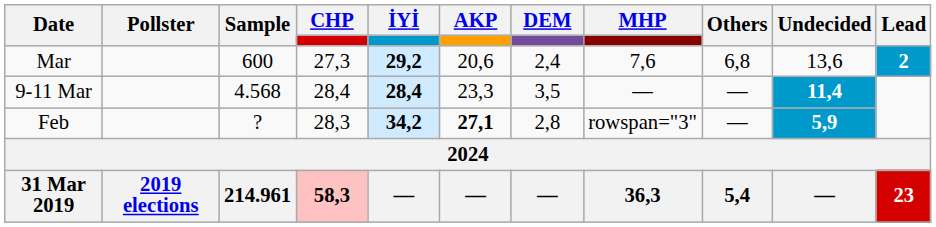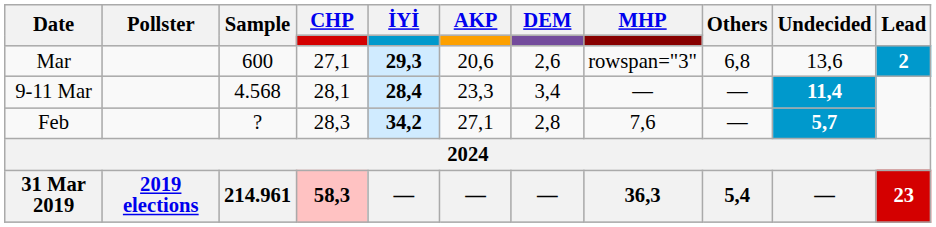(332, 60) 27,3 -> (332, 60) 27,1
(404, 60) 29,2 -> (404, 60) 29,3
(547, 60) 2,4 -> (547, 60) 2,6
(643, 60) 7,6 -> (643, 60) rowspan="3"
(332, 91) 28,4 -> (332, 91) 28,1
(547, 91) 3,5 -> (547, 91) 3,4
(476, 122) bold -> (476, 122) normal
(643, 122) rowspan="3" -> (643, 122) 7,6
(824, 122) 5,9 -> (824, 122) 5,7
